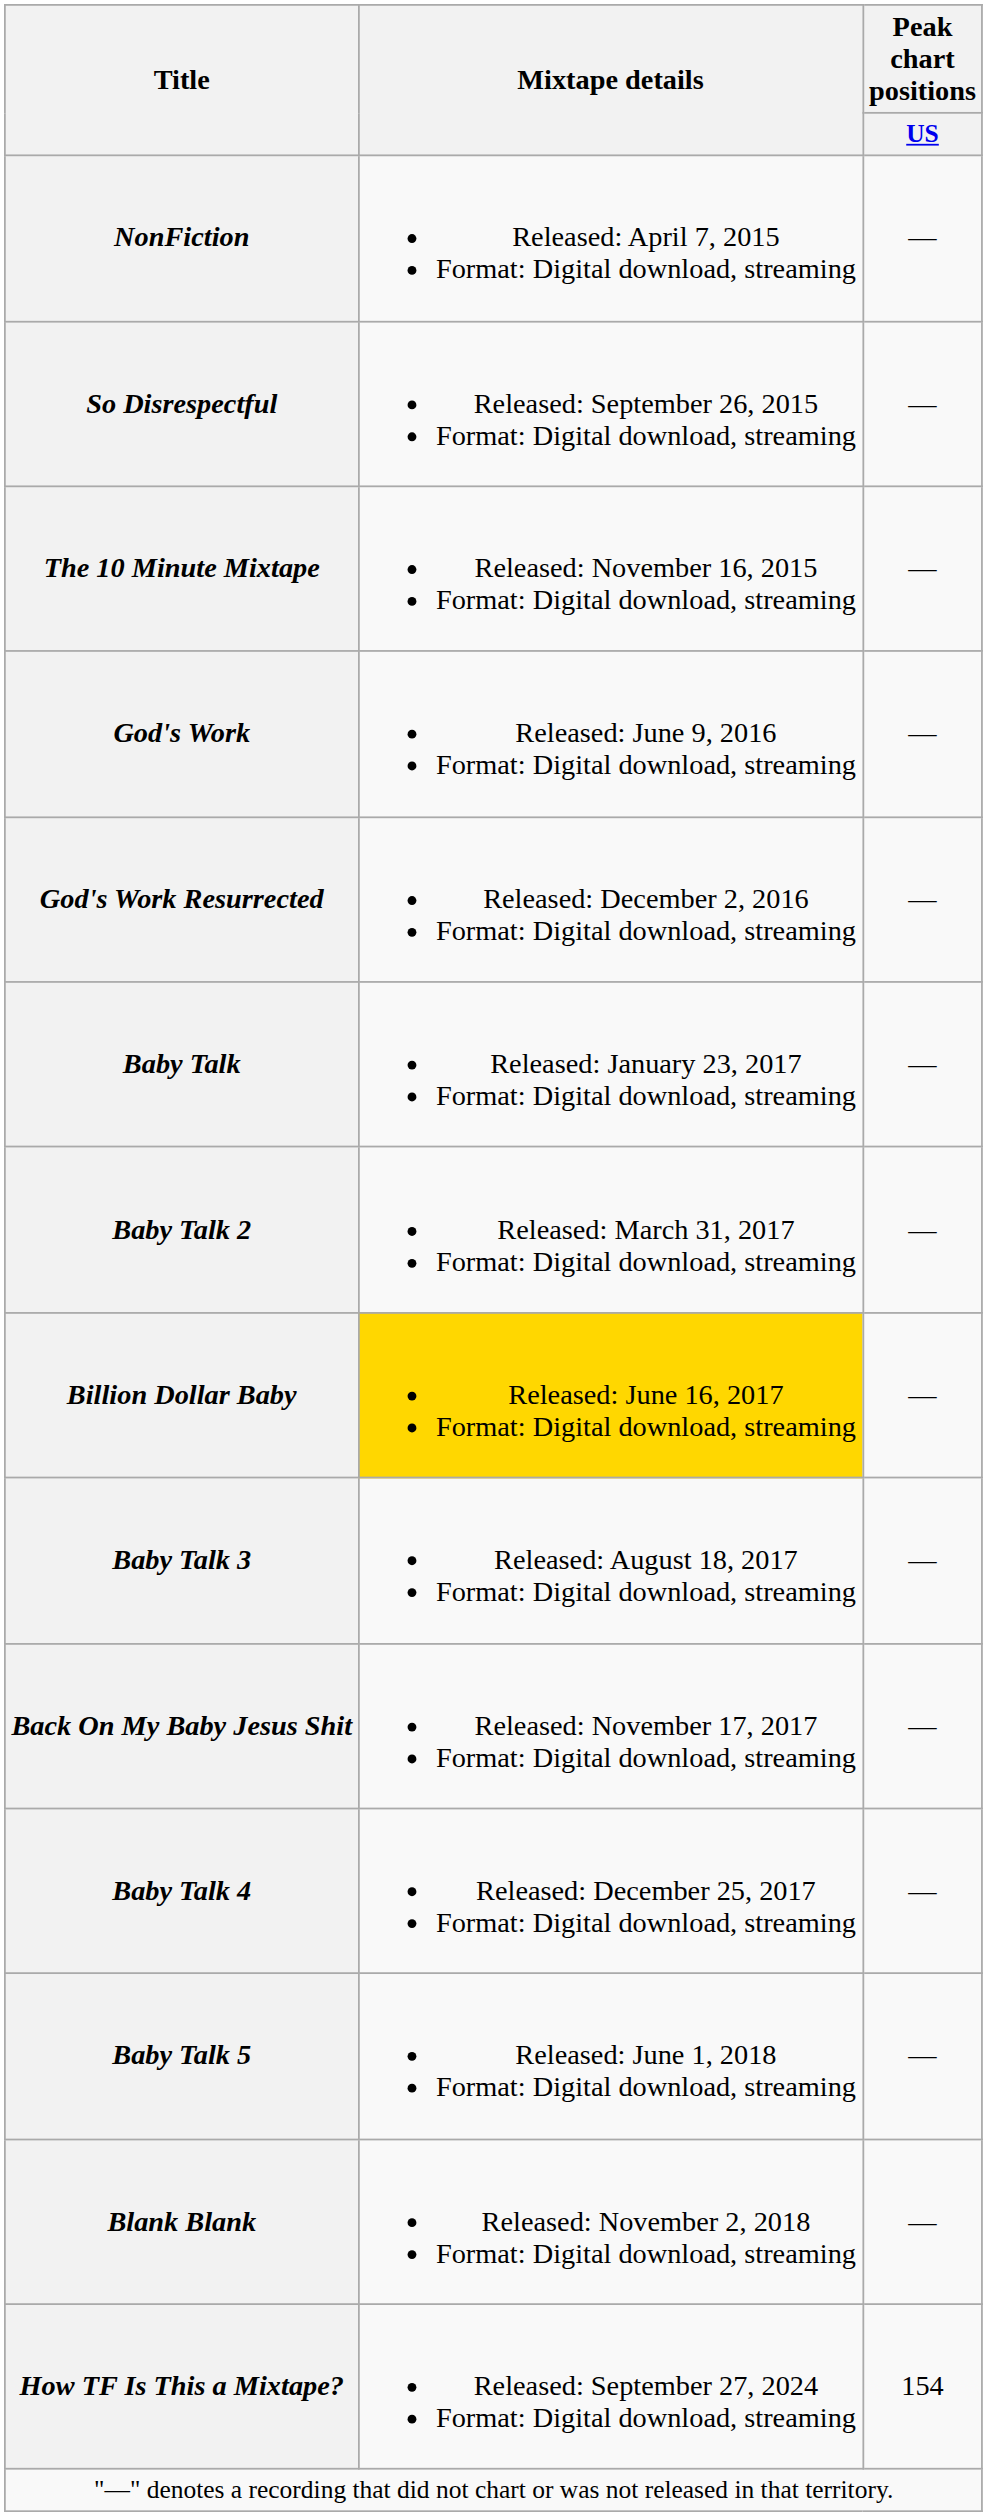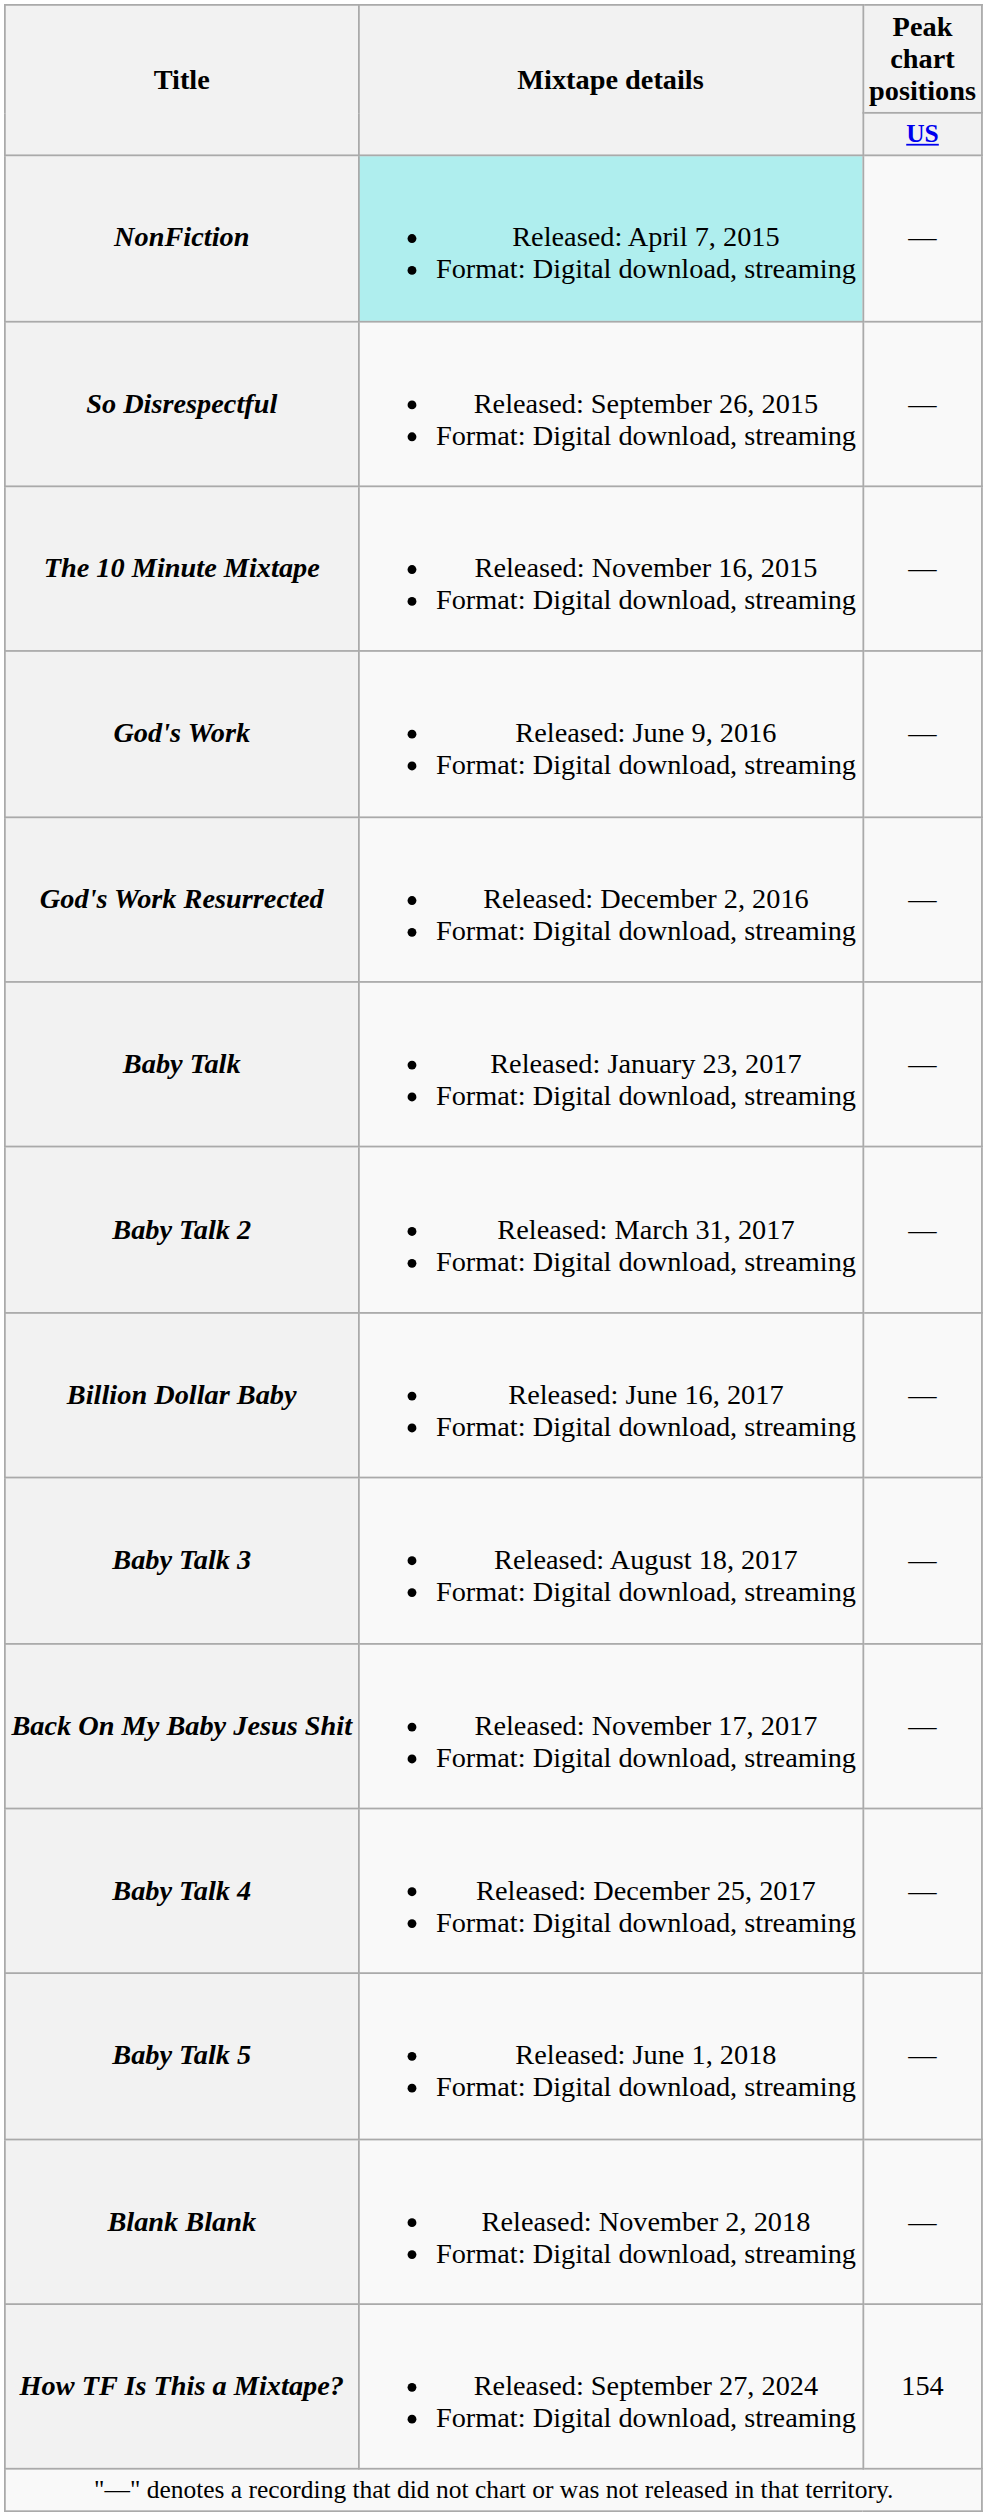(611, 254) no background -> (611, 254) paleturquoise background
(611, 1411) gold background -> (611, 1411) no background
